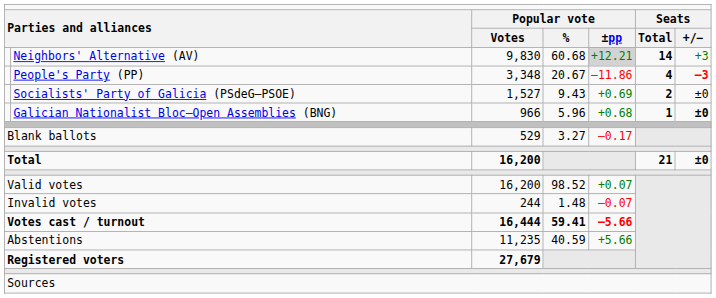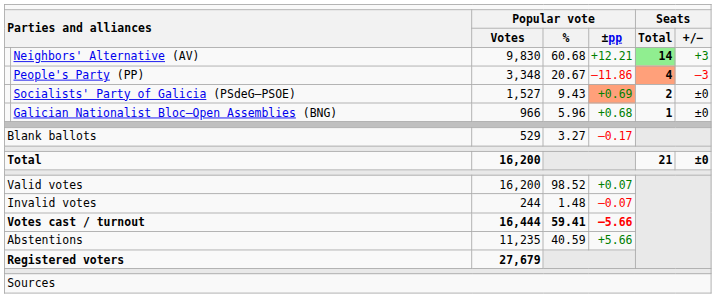(612, 56) lightgrey background -> (612, 56) no background
(665, 56) no background -> (665, 56) lightgreen background
(669, 75) no background -> (669, 75) lightsalmon background
(702, 75) bold -> (702, 75) normal
(615, 94) no background -> (615, 94) lightsalmon background
(702, 112) bold -> (702, 112) normal
